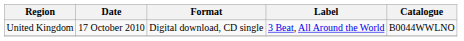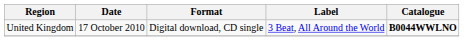(422, 28) normal -> (423, 28) bold
